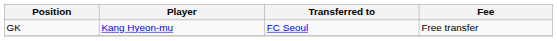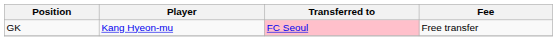(287, 28) no background -> (287, 28) pink background
